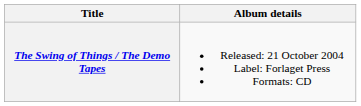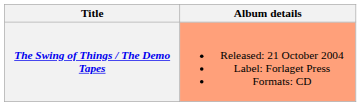(268, 68) no background -> (268, 68) lightsalmon background
